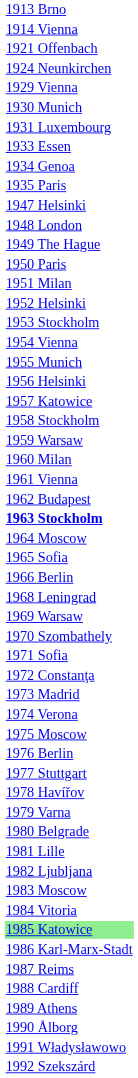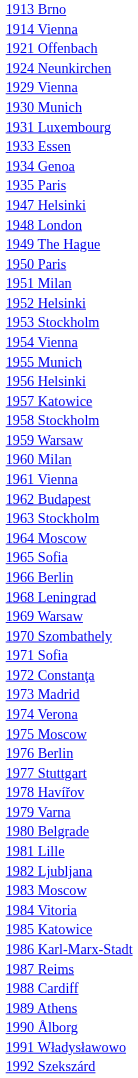(54, 518) bold -> (53, 518) normal
(49, 929) lightgreen background -> (49, 929) no background
